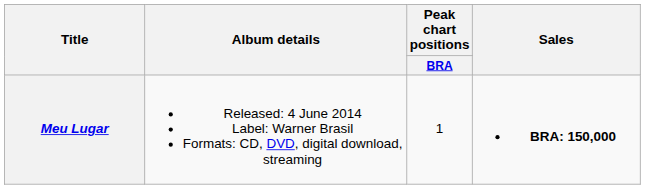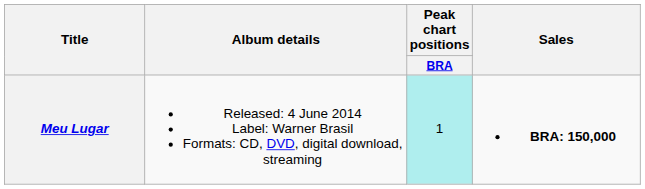(440, 129) no background -> (440, 129) paleturquoise background
